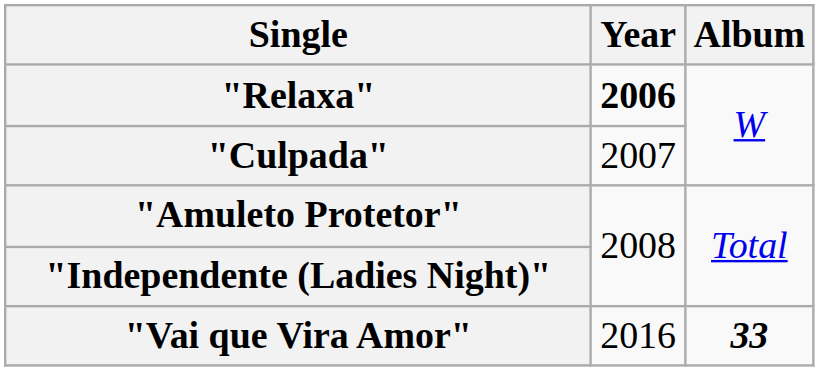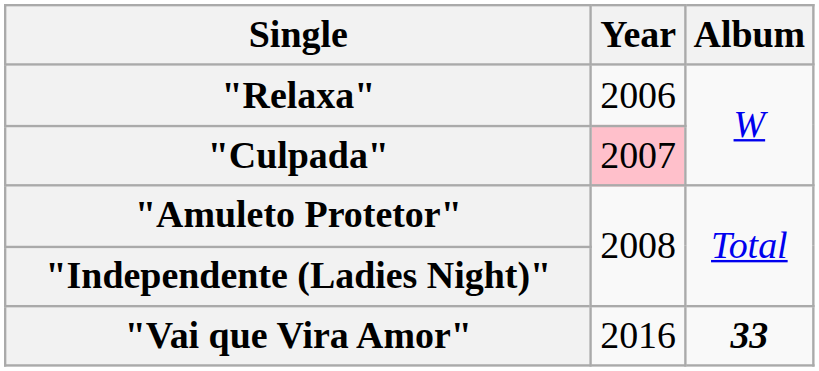(638, 94) bold -> (638, 94) normal
(638, 154) no background -> (638, 154) pink background
